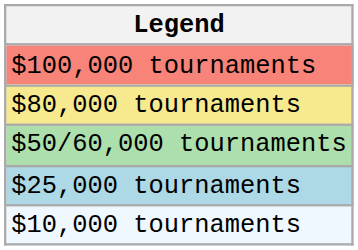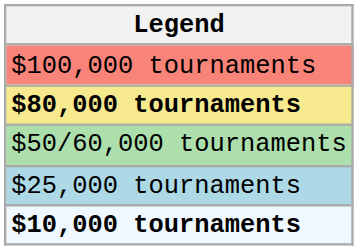(156, 105) normal -> (156, 105) bold
(156, 225) normal -> (156, 225) bold
